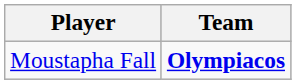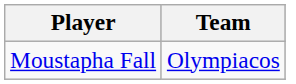(226, 60) bold -> (223, 60) normal
